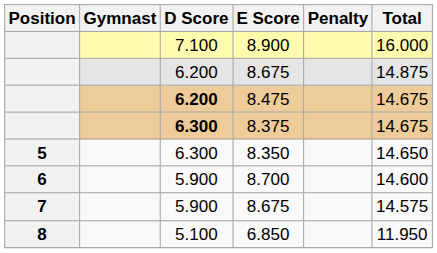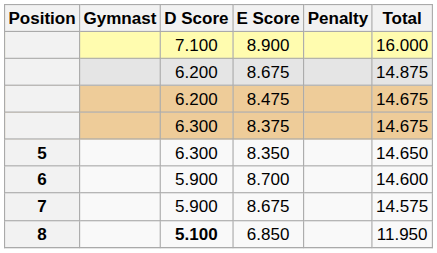(196, 99) bold -> (196, 99) normal
(196, 126) bold -> (196, 126) normal
(196, 234) normal -> (196, 234) bold
